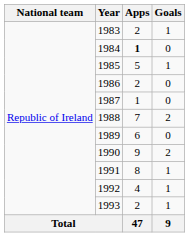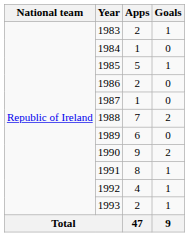(137, 48) bold -> (137, 48) normal
